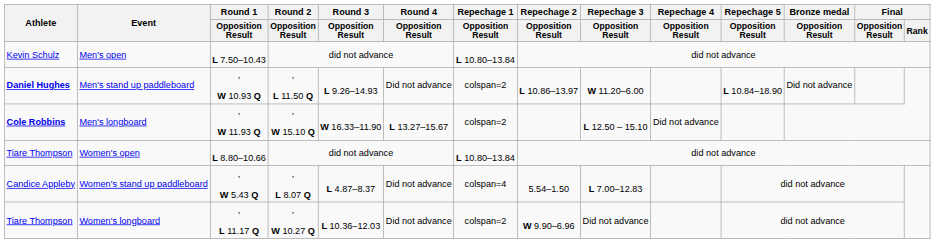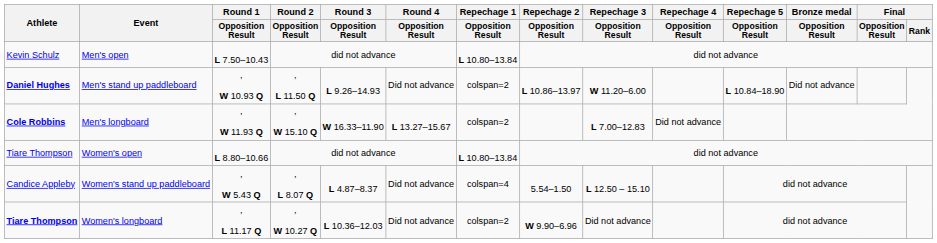(616, 127) L 12.50 – 15.10 -> (618, 127) L 7.00–12.83
(616, 189) L 7.00–12.83 -> (618, 189) L 12.50 – 15.10
(40, 220) normal -> (42, 220) bold
